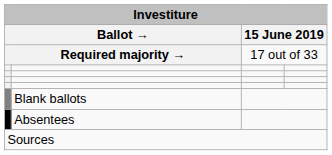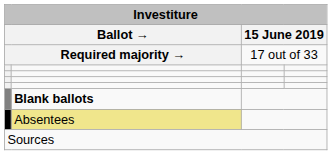(50, 99) normal -> (54, 99) bold
(44, 119) no background -> (44, 119) khaki background
